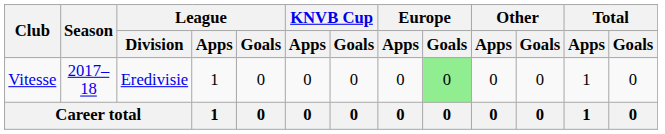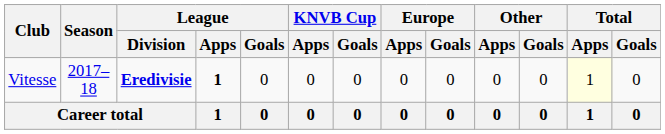(154, 79) normal -> (156, 79) bold
(214, 79) normal -> (218, 79) bold
(447, 79) lightgreen background -> (450, 79) no background
(586, 79) no background -> (590, 79) lightyellow background
